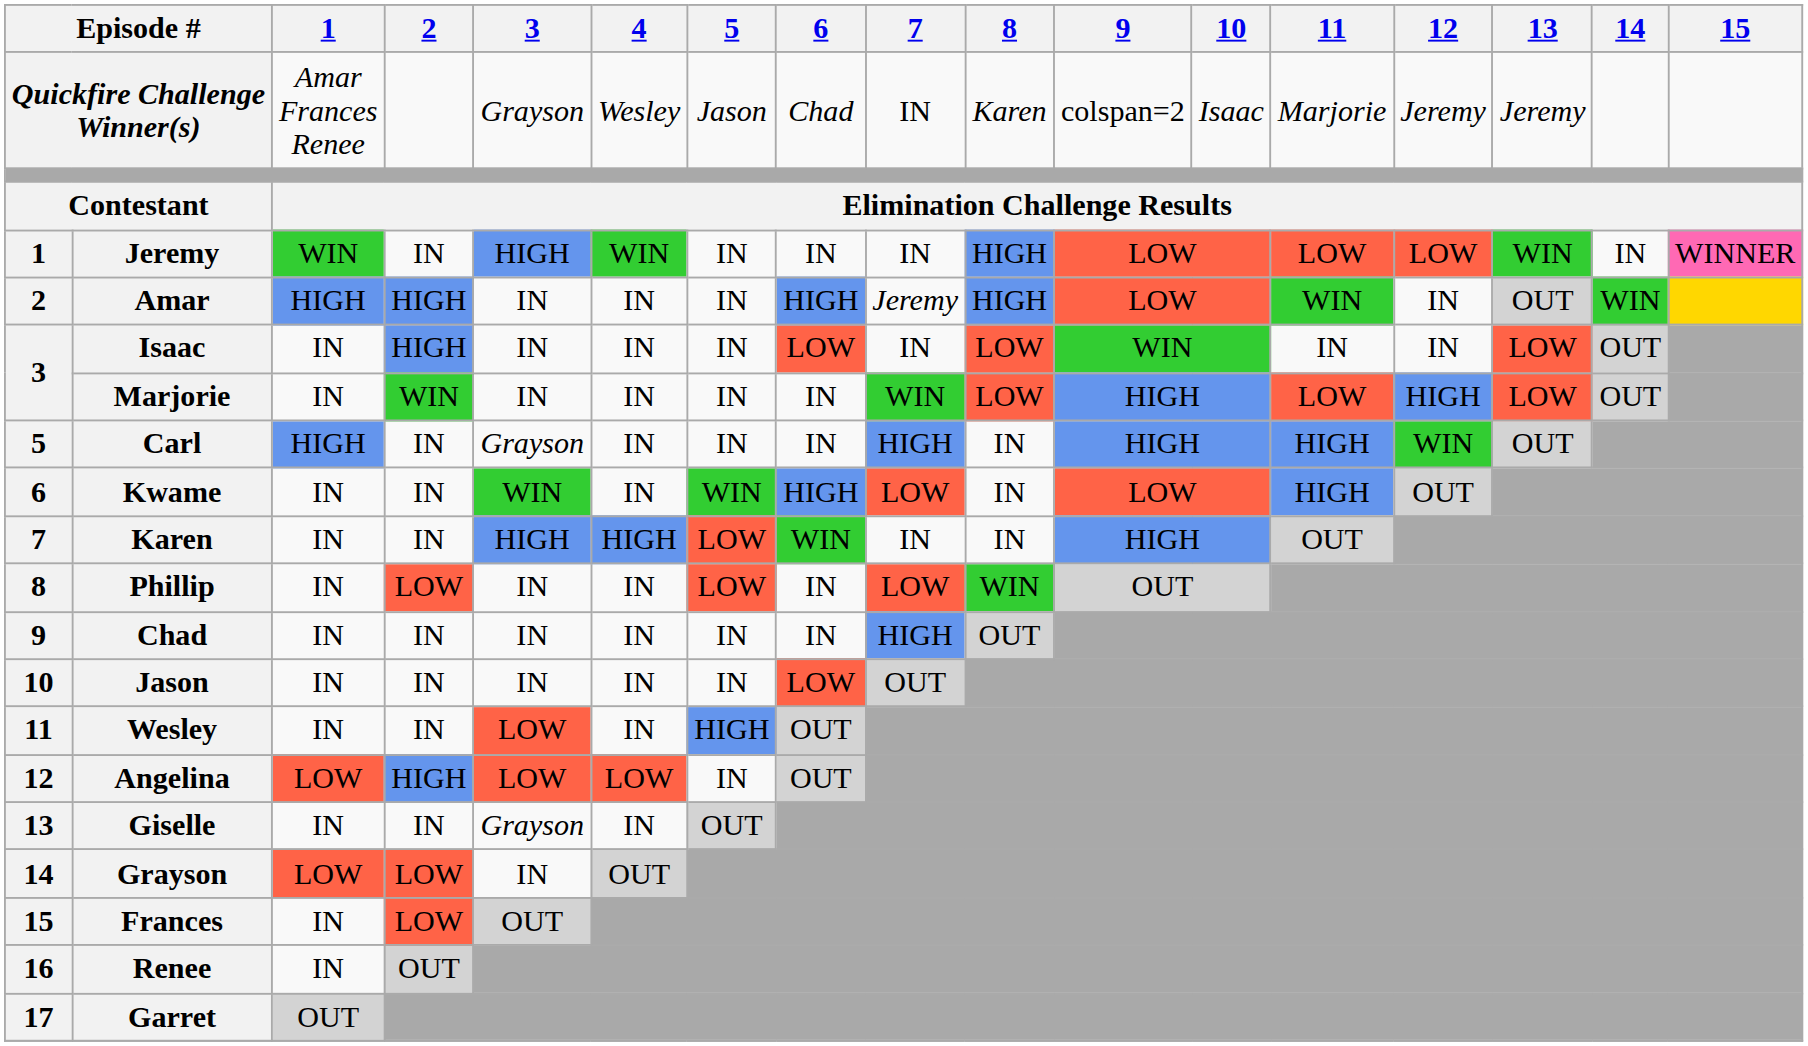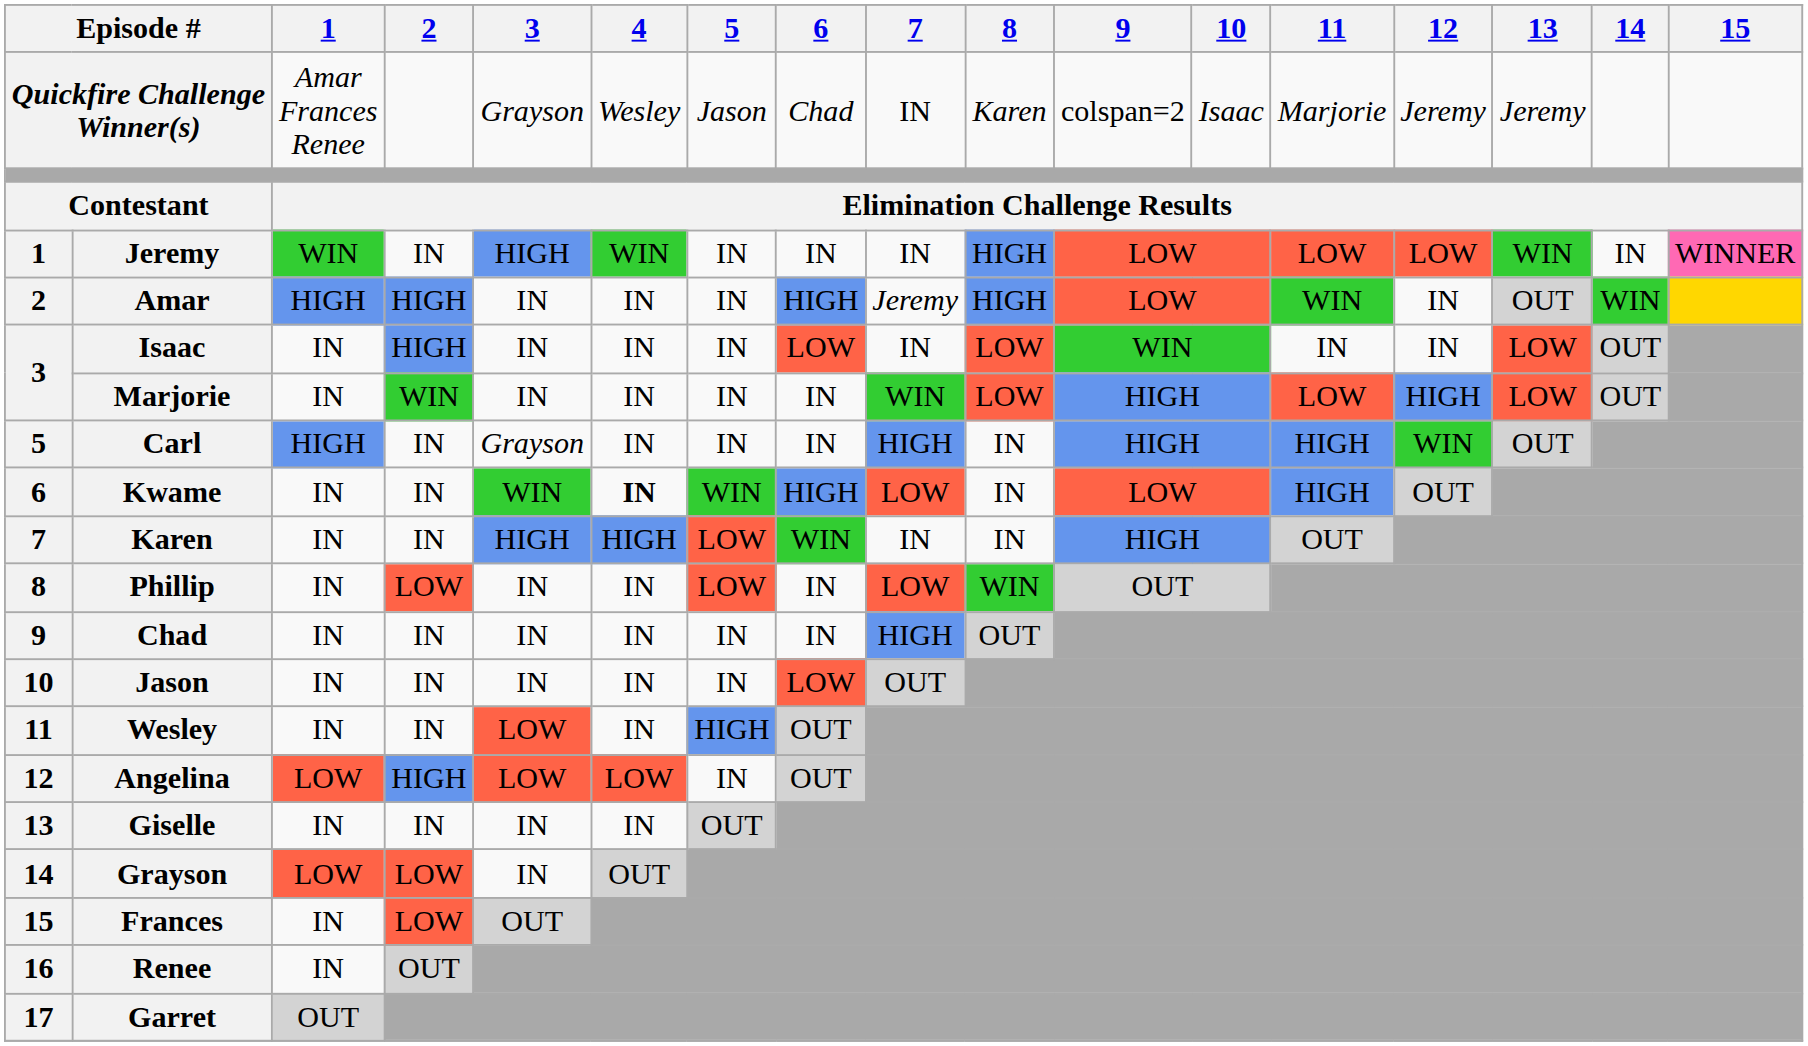(639, 491) normal -> (639, 491) bold
(532, 825) Grayson -> (532, 825) IN
